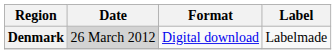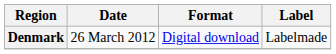(113, 37) lightgrey background -> (113, 37) no background
